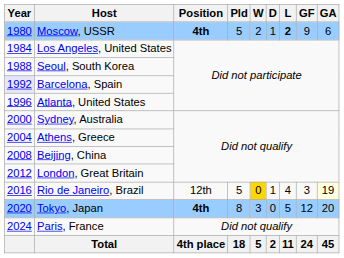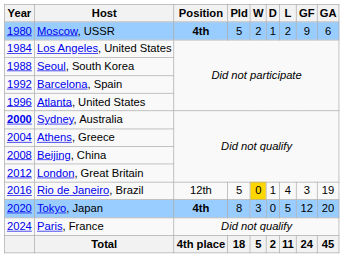(288, 31) bold -> (288, 31) normal
(19, 84) lavender background -> (19, 84) no background
(19, 119) normal -> (19, 119) bold
(328, 191) lightyellow background -> (328, 191) no background
